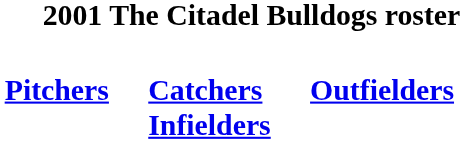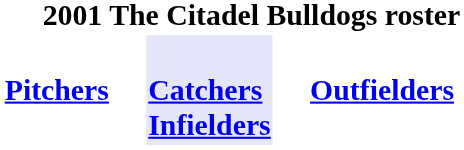(209, 107) no background -> (209, 107) lavender background
